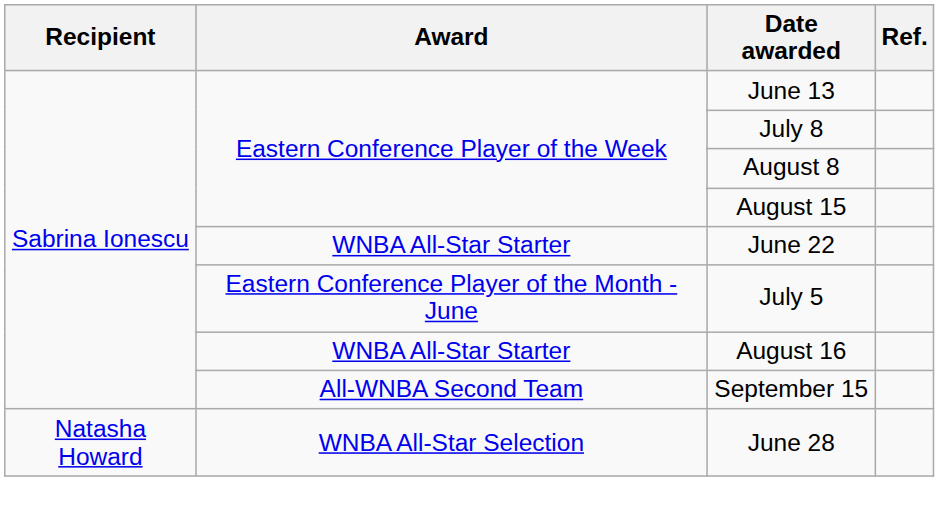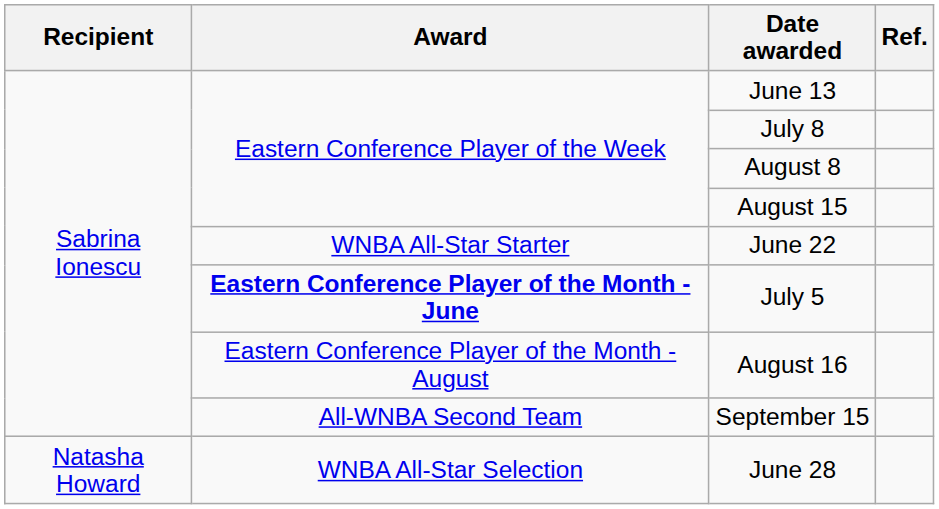(451, 298) normal -> (450, 298) bold
(451, 350) WNBA All-Star Starter -> (450, 364) Eastern Conference Player of the Month - August
